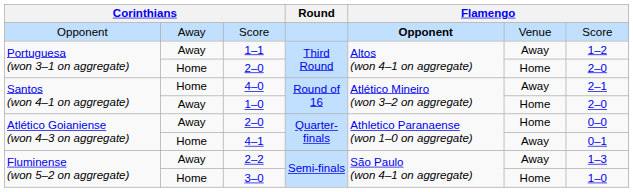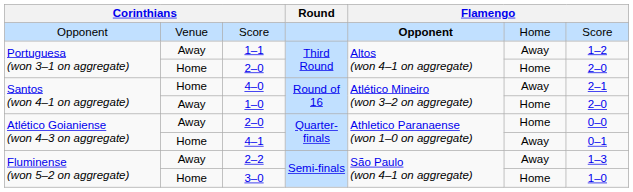(192, 31) Away -> (192, 31) Venue
(535, 31) Venue -> (535, 31) Home
